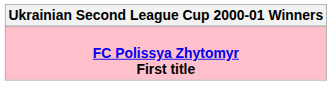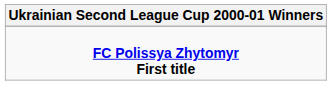(166, 61) pink background -> (166, 61) no background
